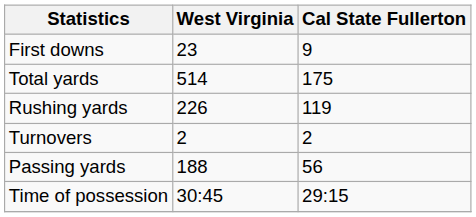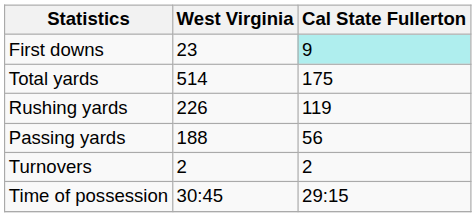(307, 49) no background -> (307, 49) paleturquoise background
rows swapped: (67, 166) <-> (50, 137)
